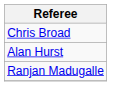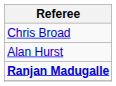(56, 71) normal -> (58, 71) bold
